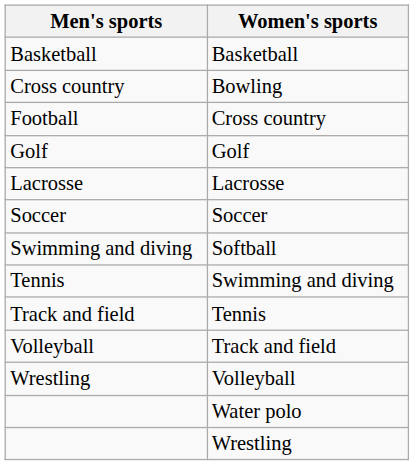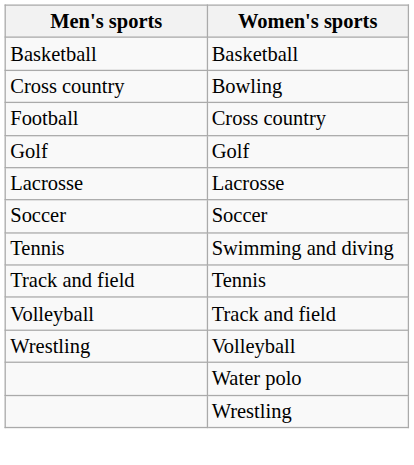- row: (244, 248)
